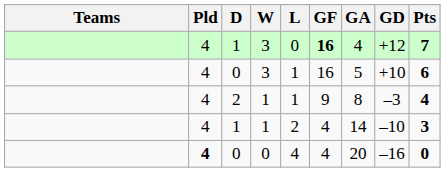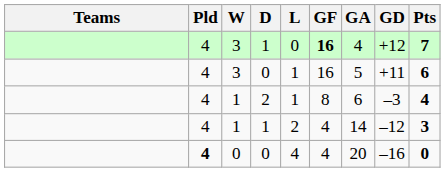columns swapped: (266, 18) <-> (236, 18)
(392, 72) +10 -> (392, 72) +11
(325, 99) 9 -> (325, 99) 8
(358, 99) 8 -> (358, 99) 6
(392, 126) –10 -> (392, 126) –12
